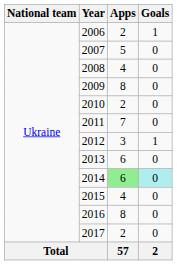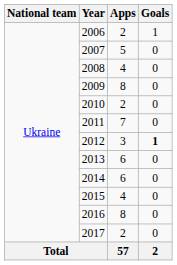(155, 141) normal -> (155, 141) bold
(123, 178) lightgreen background -> (123, 178) no background
(155, 178) paleturquoise background -> (155, 178) no background
